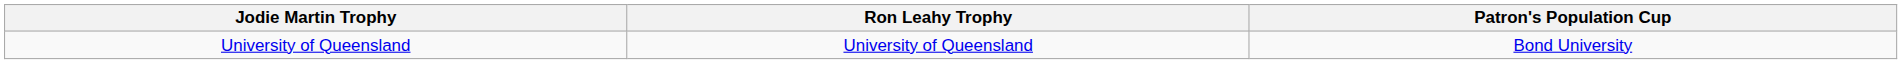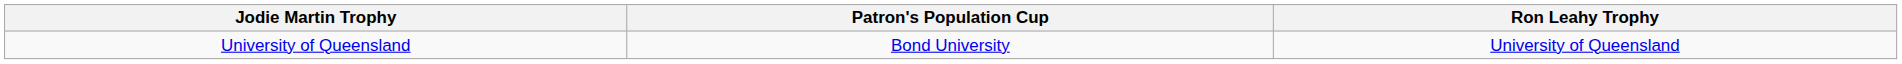columns swapped: (1573, 17) <-> (938, 17)
